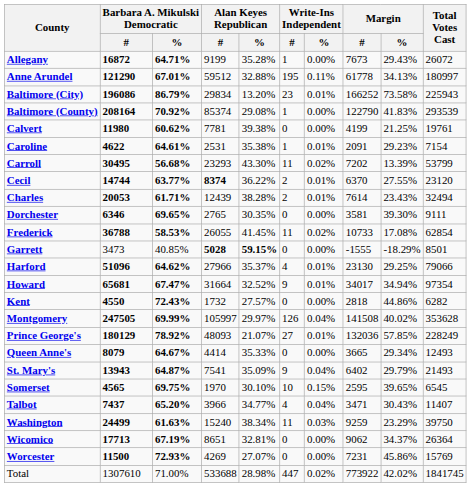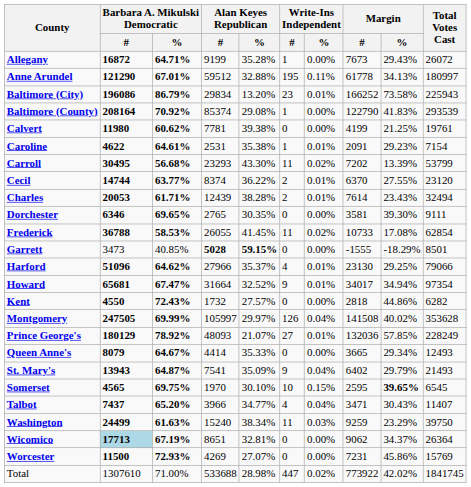(215, 180) bold -> (215, 180) normal
(400, 387) normal -> (401, 387) bold
(116, 439) no background -> (116, 439) lightblue background
